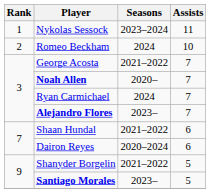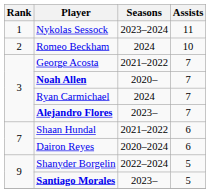(144, 163) 2021–2022 -> (144, 163) 2022–2024
